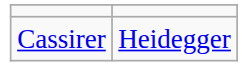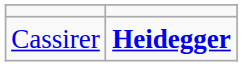(175, 38) normal -> (172, 38) bold
